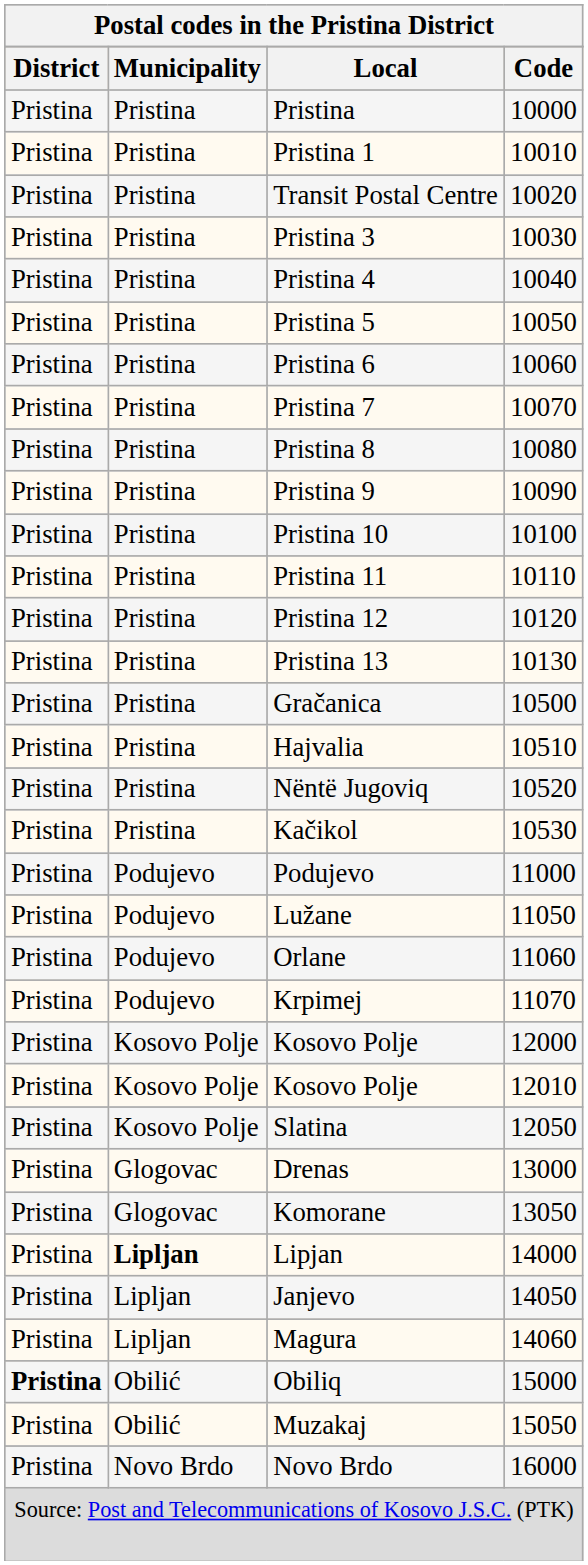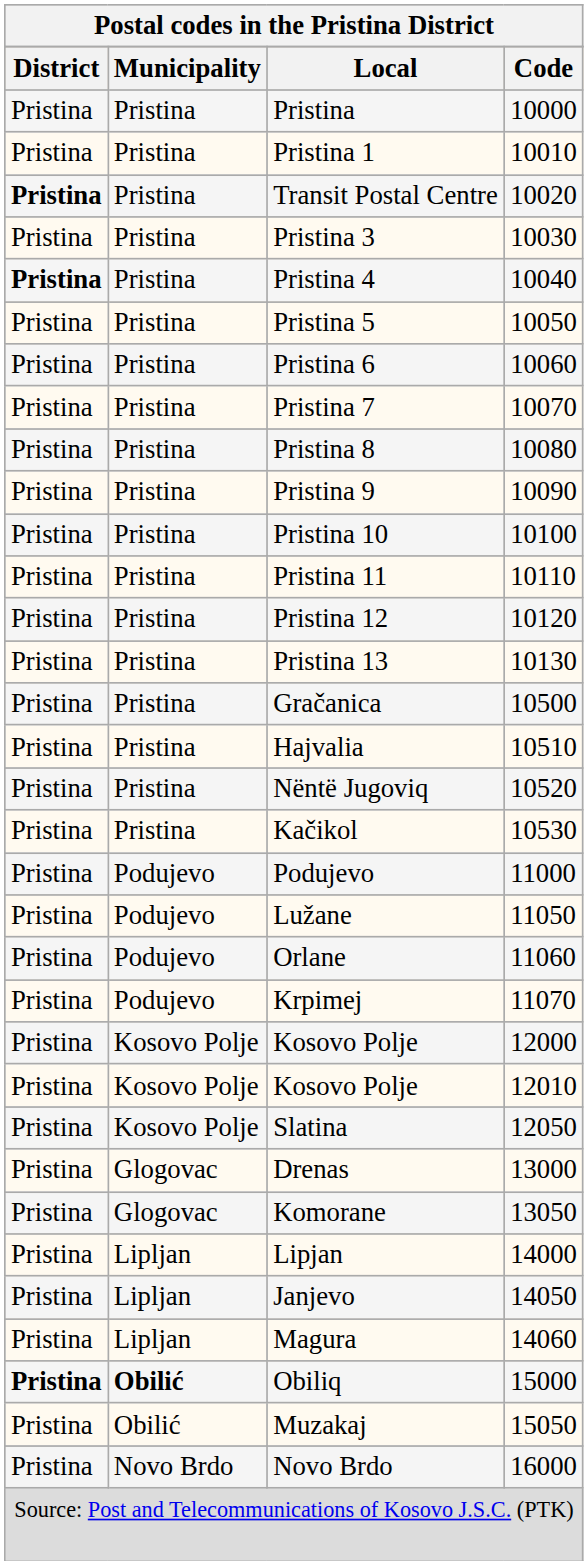(52, 195) normal -> (56, 195) bold
(52, 279) normal -> (56, 279) bold
(156, 1254) bold -> (152, 1254) normal
(147, 1381) normal -> (149, 1381) bold
